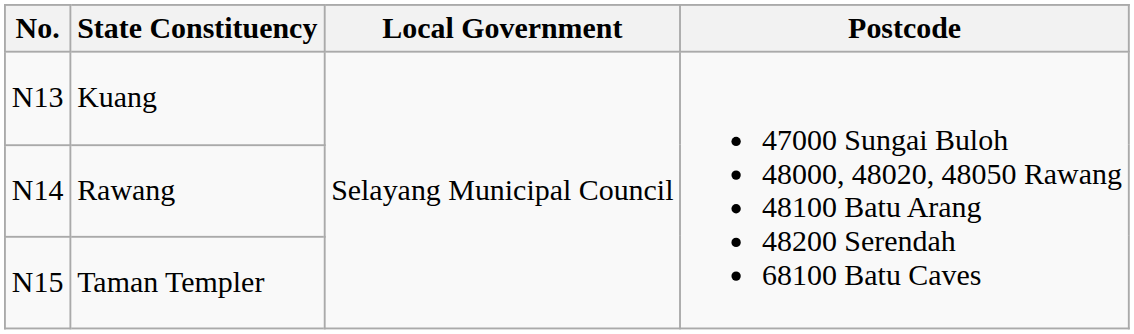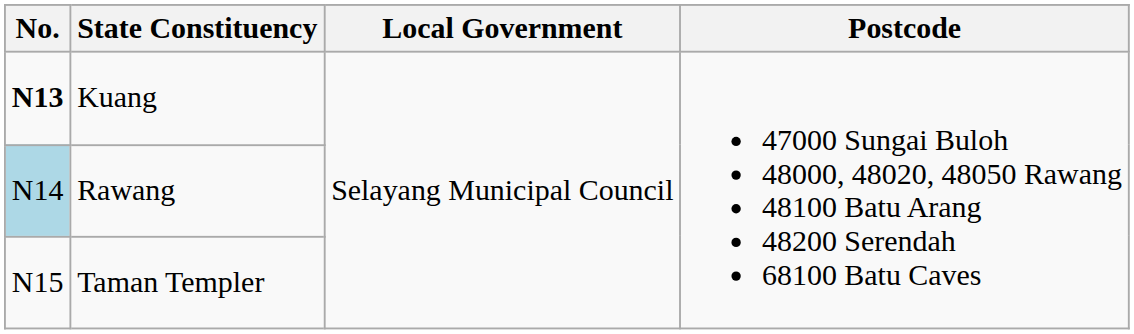(38, 97) normal -> (38, 97) bold
(38, 189) no background -> (38, 189) lightblue background
